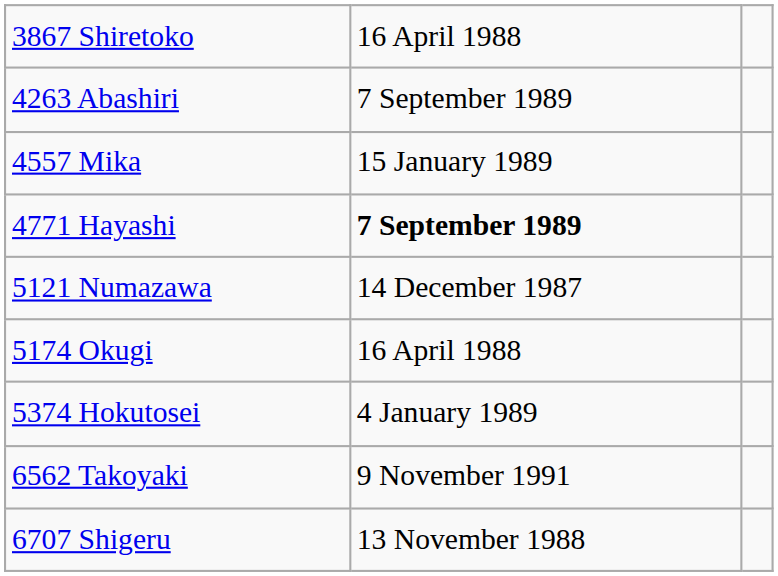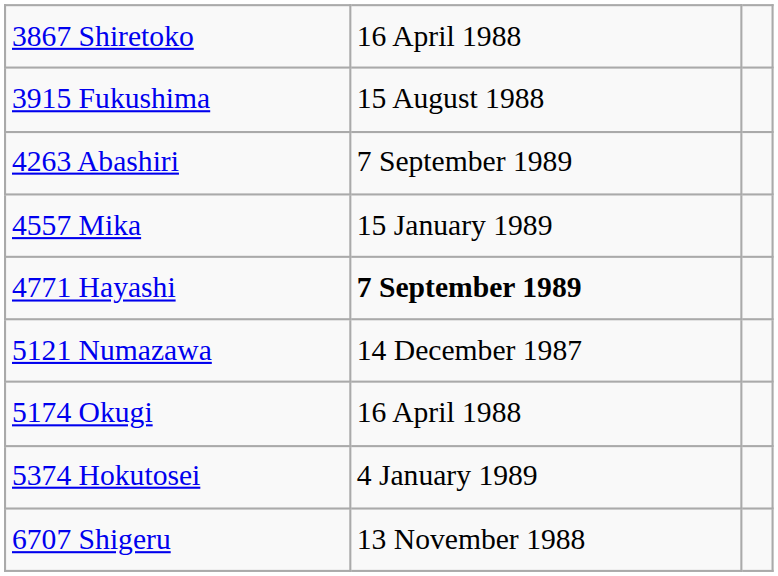+ row: (111, 98)
- row: (100, 475)
